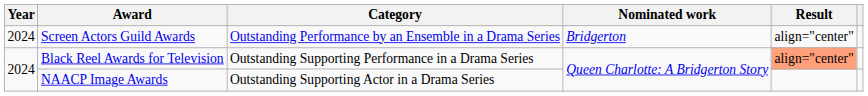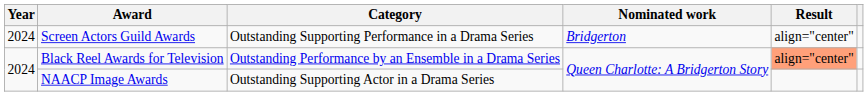(395, 36) Outstanding Performance by an Ensemble in a Drama Series -> (382, 36) Outstanding Supporting Performance in a Drama Series
(382, 58) Outstanding Supporting Performance in a Drama Series -> (395, 58) Outstanding Performance by an Ensemble in a Drama Series
